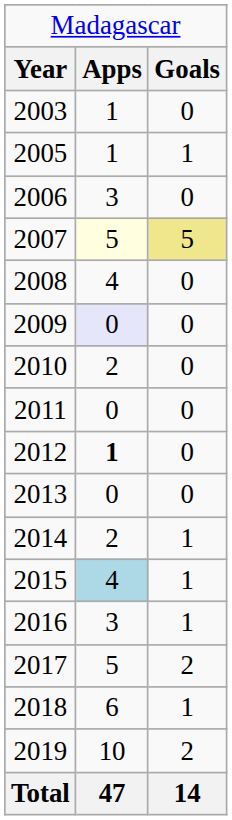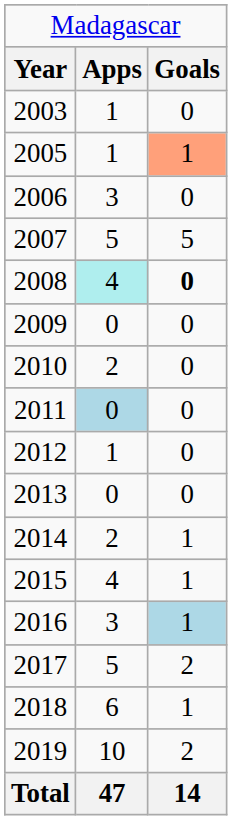(187, 153) no background -> (187, 153) lightsalmon background
(112, 238) lightyellow background -> (112, 238) no background
(187, 238) khaki background -> (187, 238) no background
(112, 281) no background -> (112, 281) paleturquoise background
(187, 281) normal -> (187, 281) bold
(112, 324) lavender background -> (112, 324) no background
(112, 409) no background -> (112, 409) lightblue background
(112, 452) bold -> (112, 452) normal
(112, 580) lightblue background -> (112, 580) no background
(187, 622) no background -> (187, 622) lightblue background
